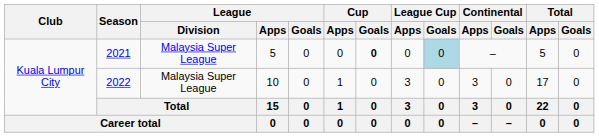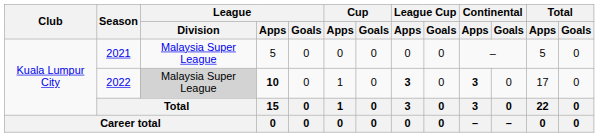(374, 53) bold -> (374, 53) normal
(441, 53) lightblue background -> (441, 53) no background
(198, 83) no background -> (198, 83) lightgrey background
(273, 83) normal -> (273, 83) bold
(408, 83) normal -> (408, 83) bold
(475, 83) normal -> (475, 83) bold
